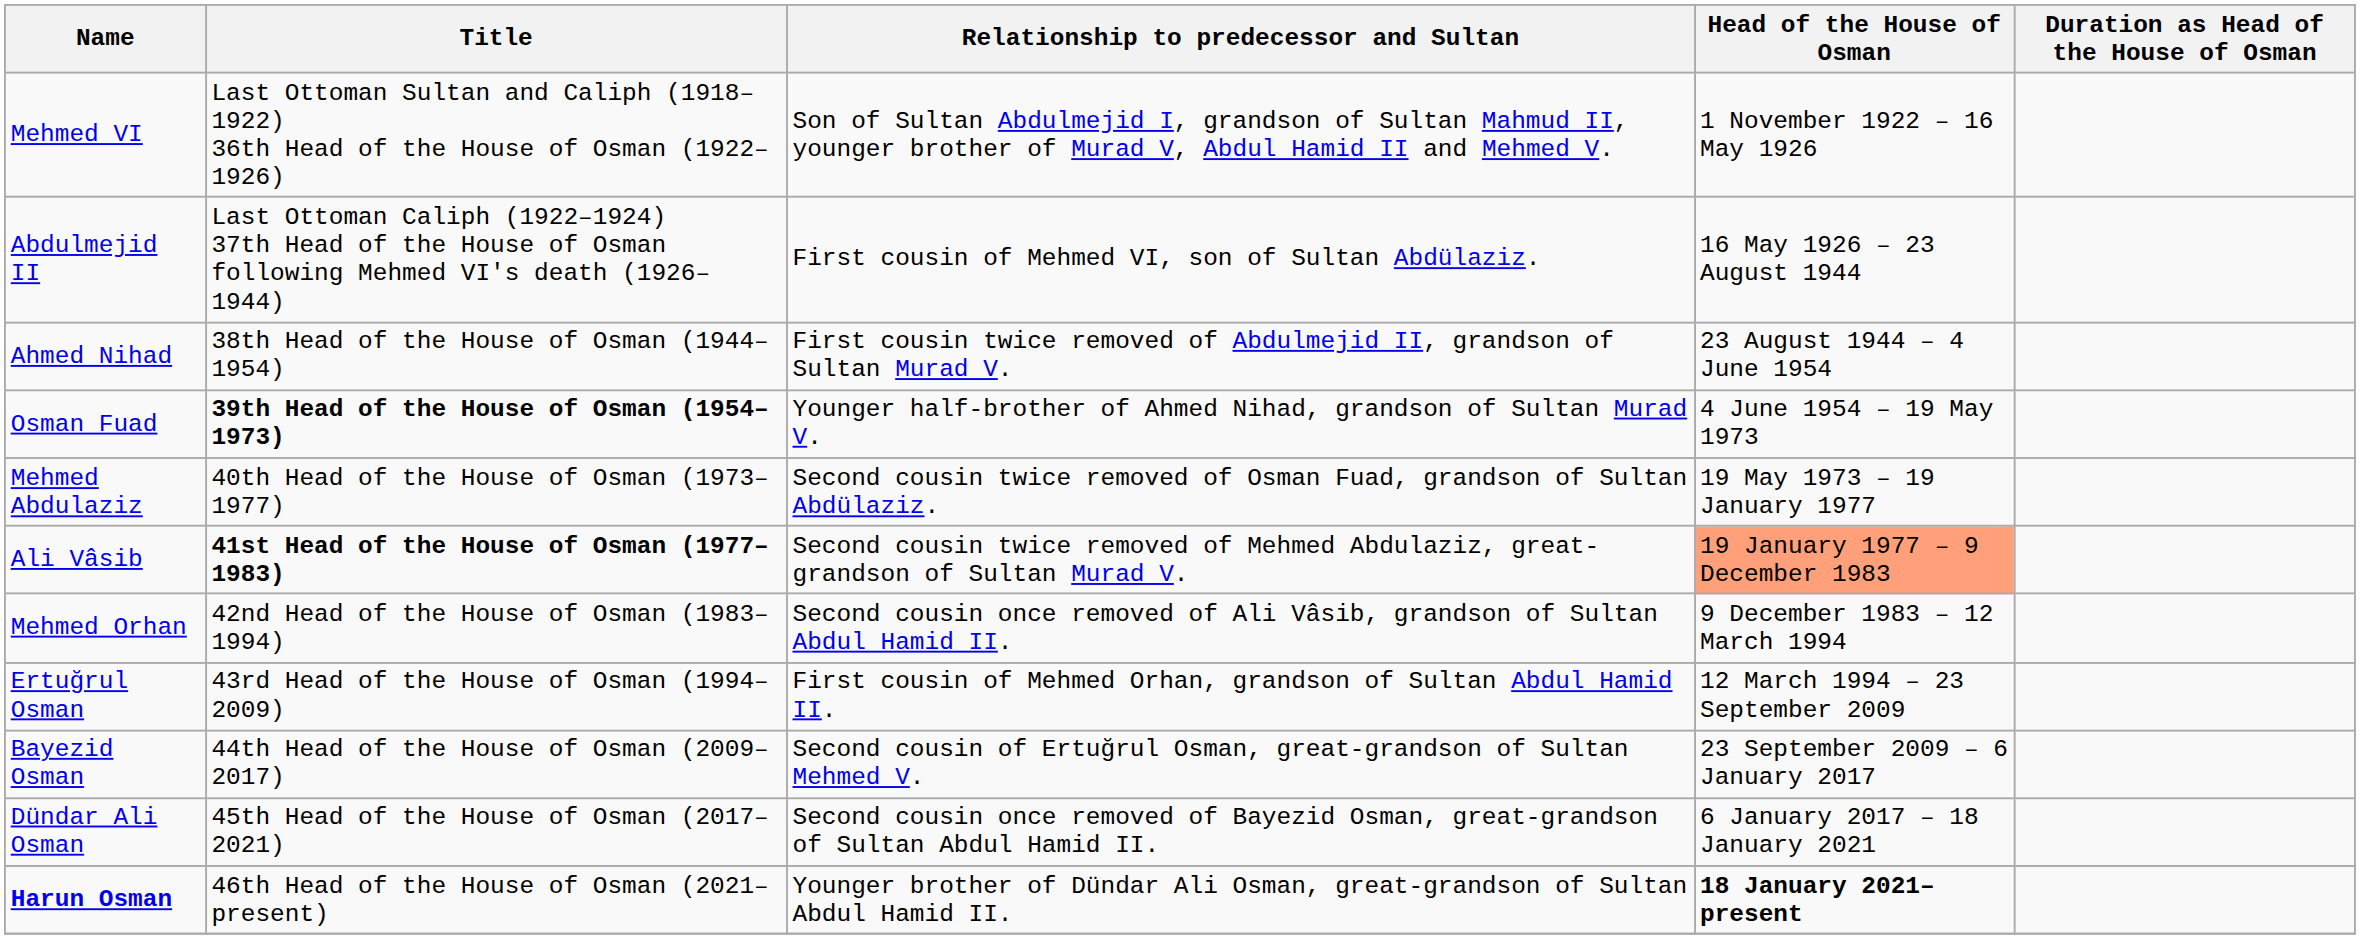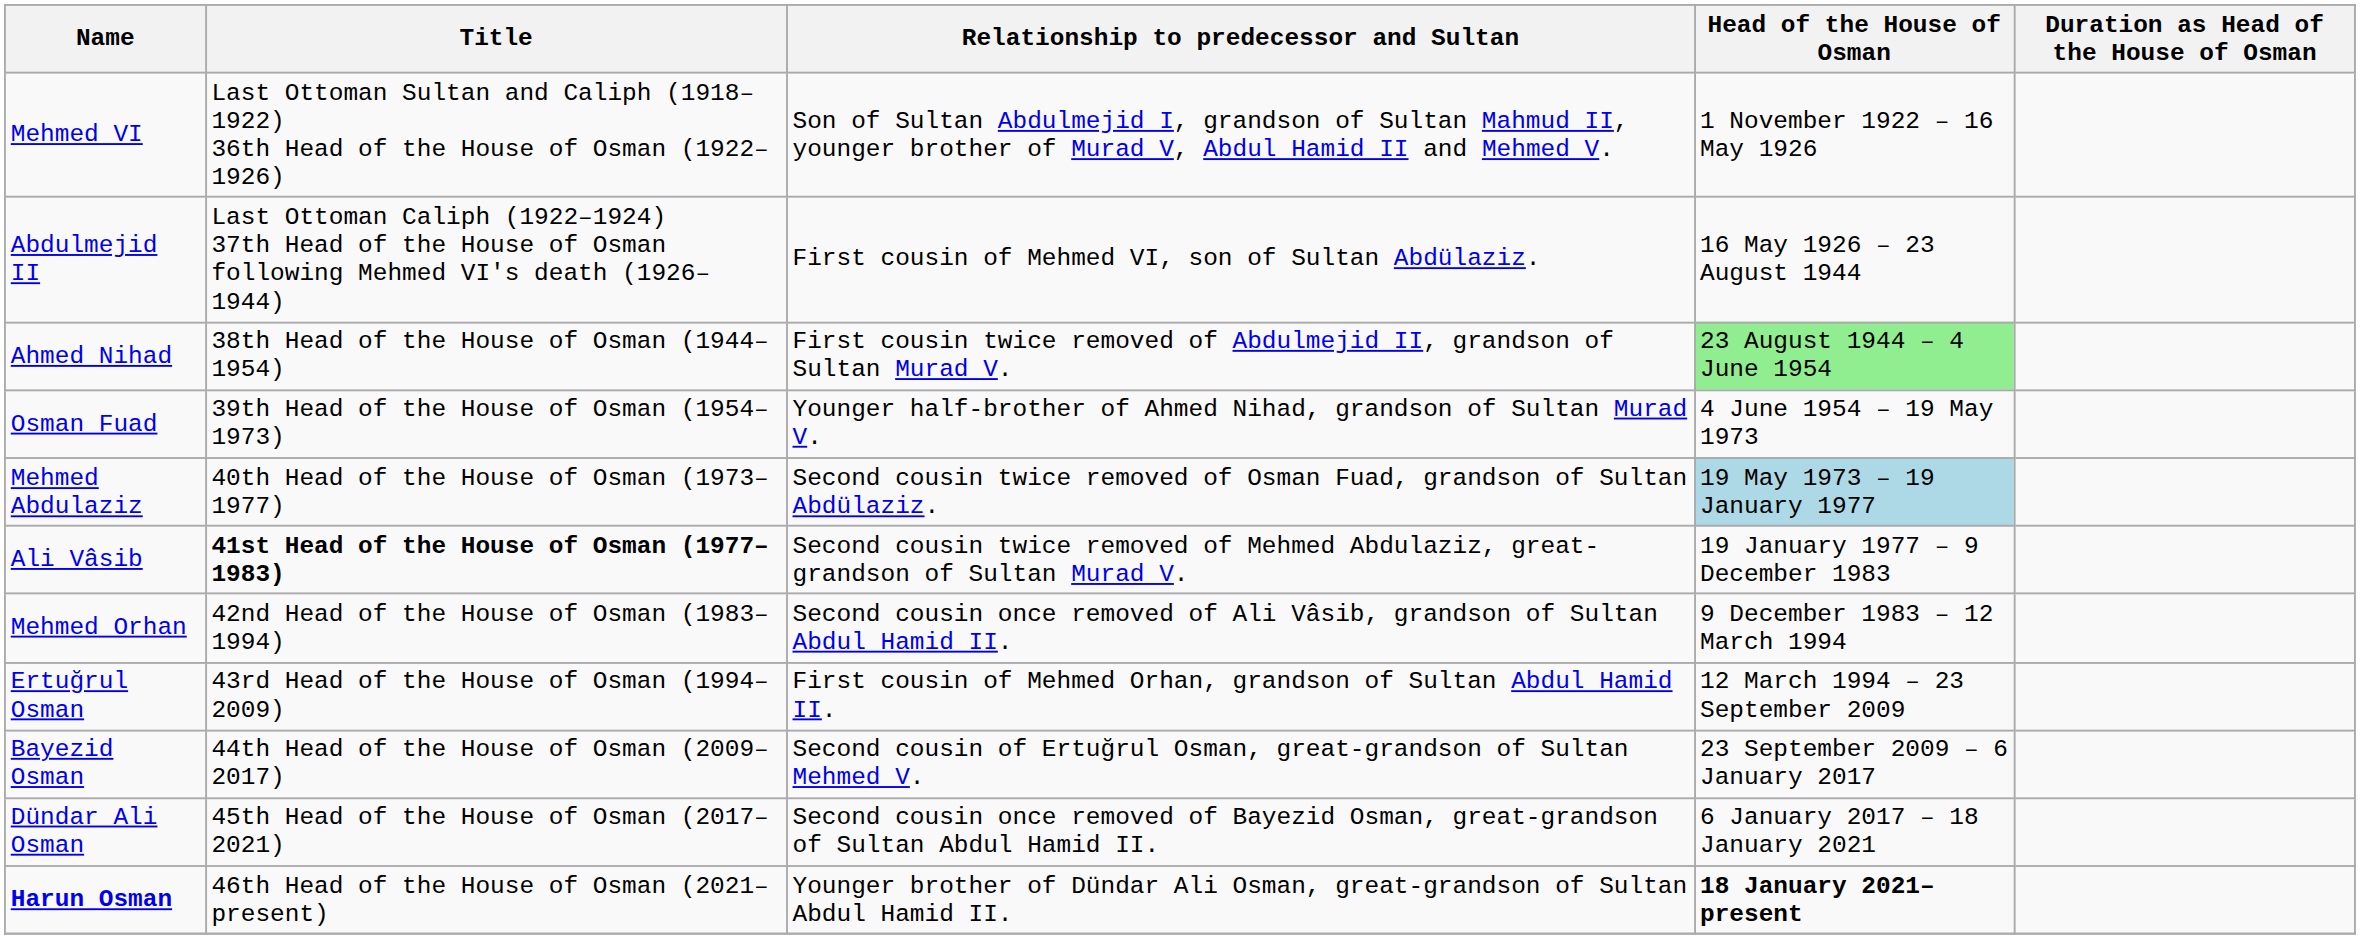(1832, 356) no background -> (1832, 356) lightgreen background
(490, 424) bold -> (490, 424) normal
(1817, 492) no background -> (1817, 492) lightblue background
(1839, 560) lightsalmon background -> (1839, 560) no background
